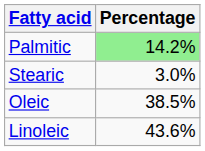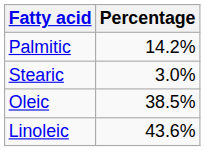(170, 46) lightgreen background -> (170, 46) no background
